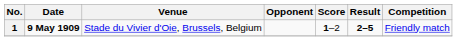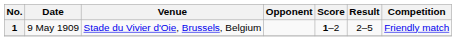(53, 28) bold -> (53, 28) normal
(365, 28) bold -> (364, 28) normal
